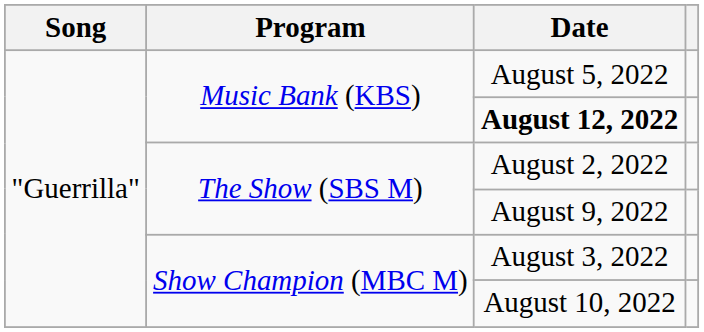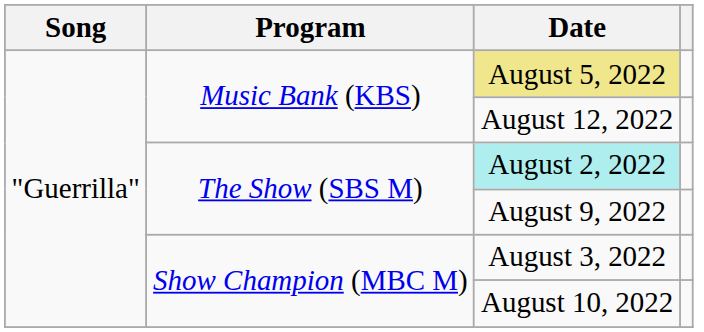(580, 73) no background -> (577, 73) khaki background
(580, 119) bold -> (577, 119) normal
(580, 165) no background -> (577, 165) paleturquoise background
